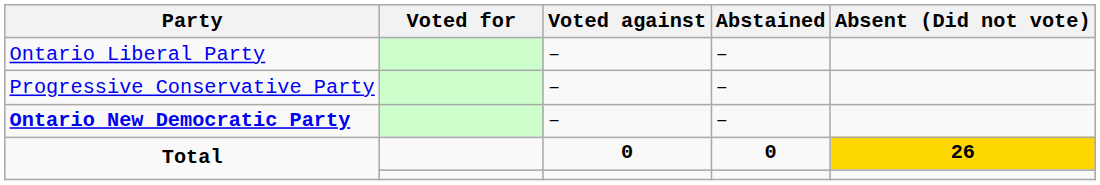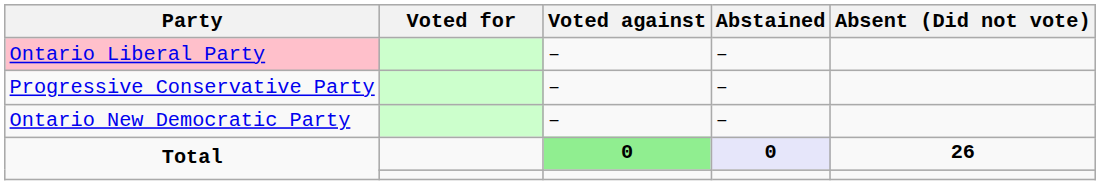(137, 54) no background -> (137, 54) pink background
(180, 120) bold -> (180, 120) normal
(627, 154) no background -> (627, 154) lightgreen background
(771, 154) no background -> (771, 154) lavender background
(963, 154) gold background -> (963, 154) no background
